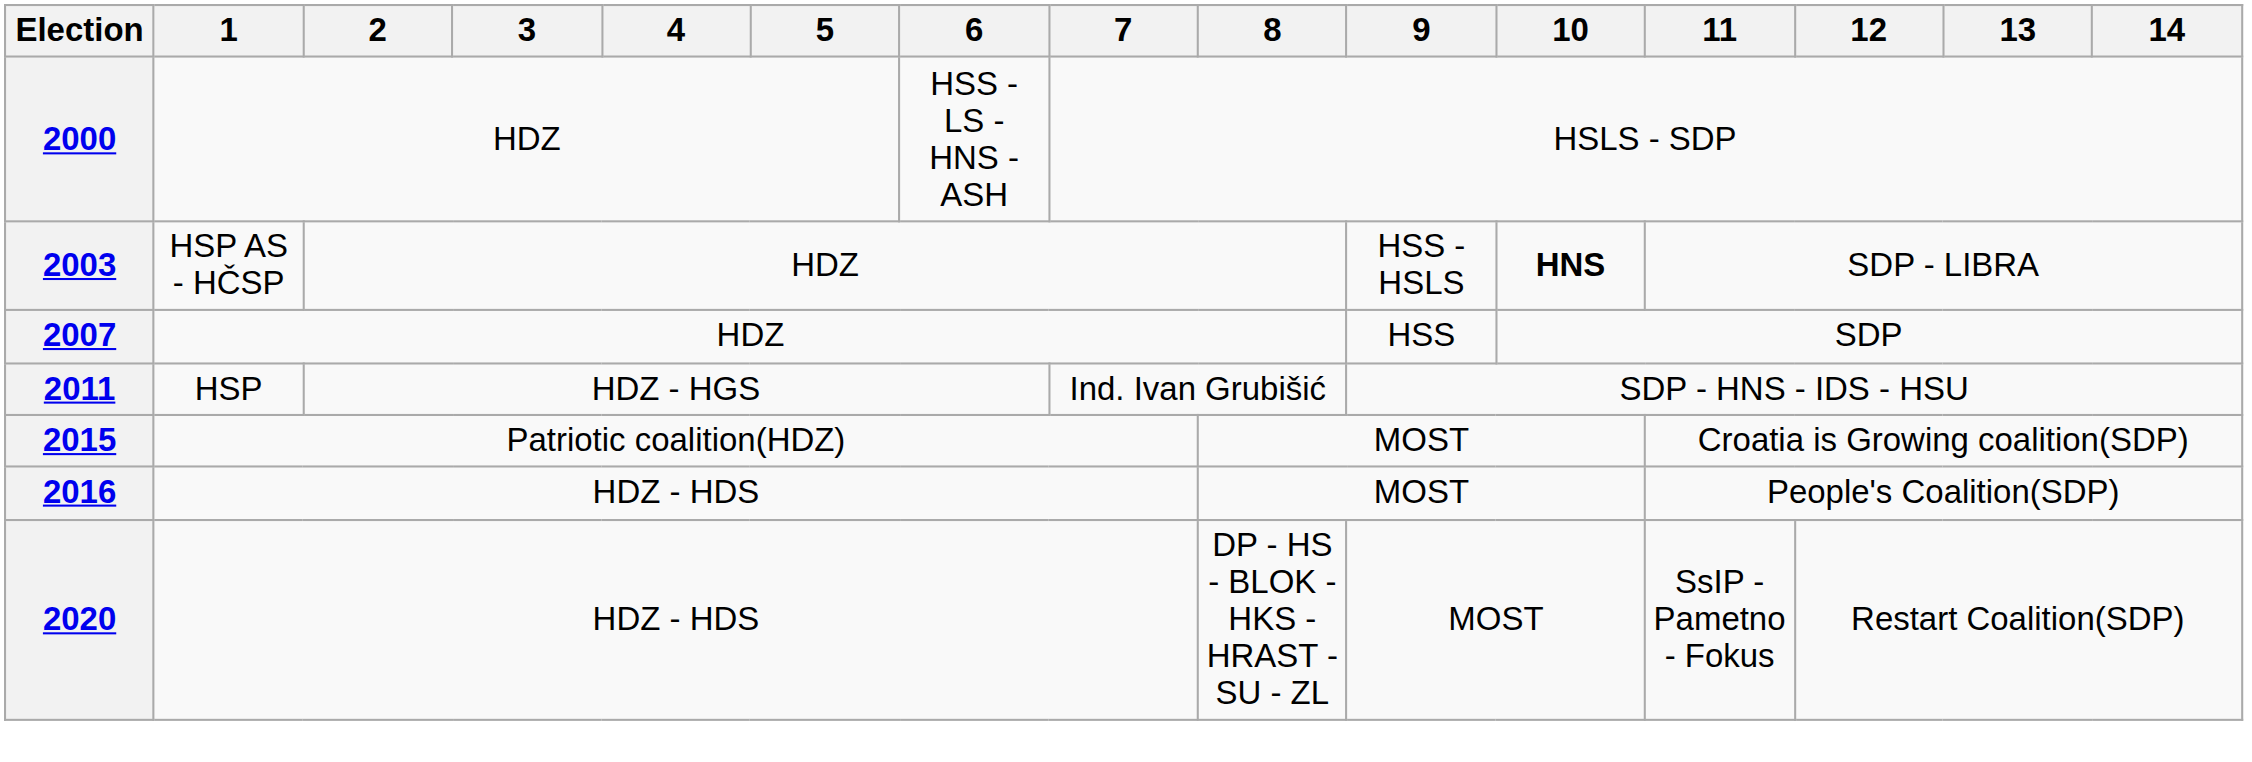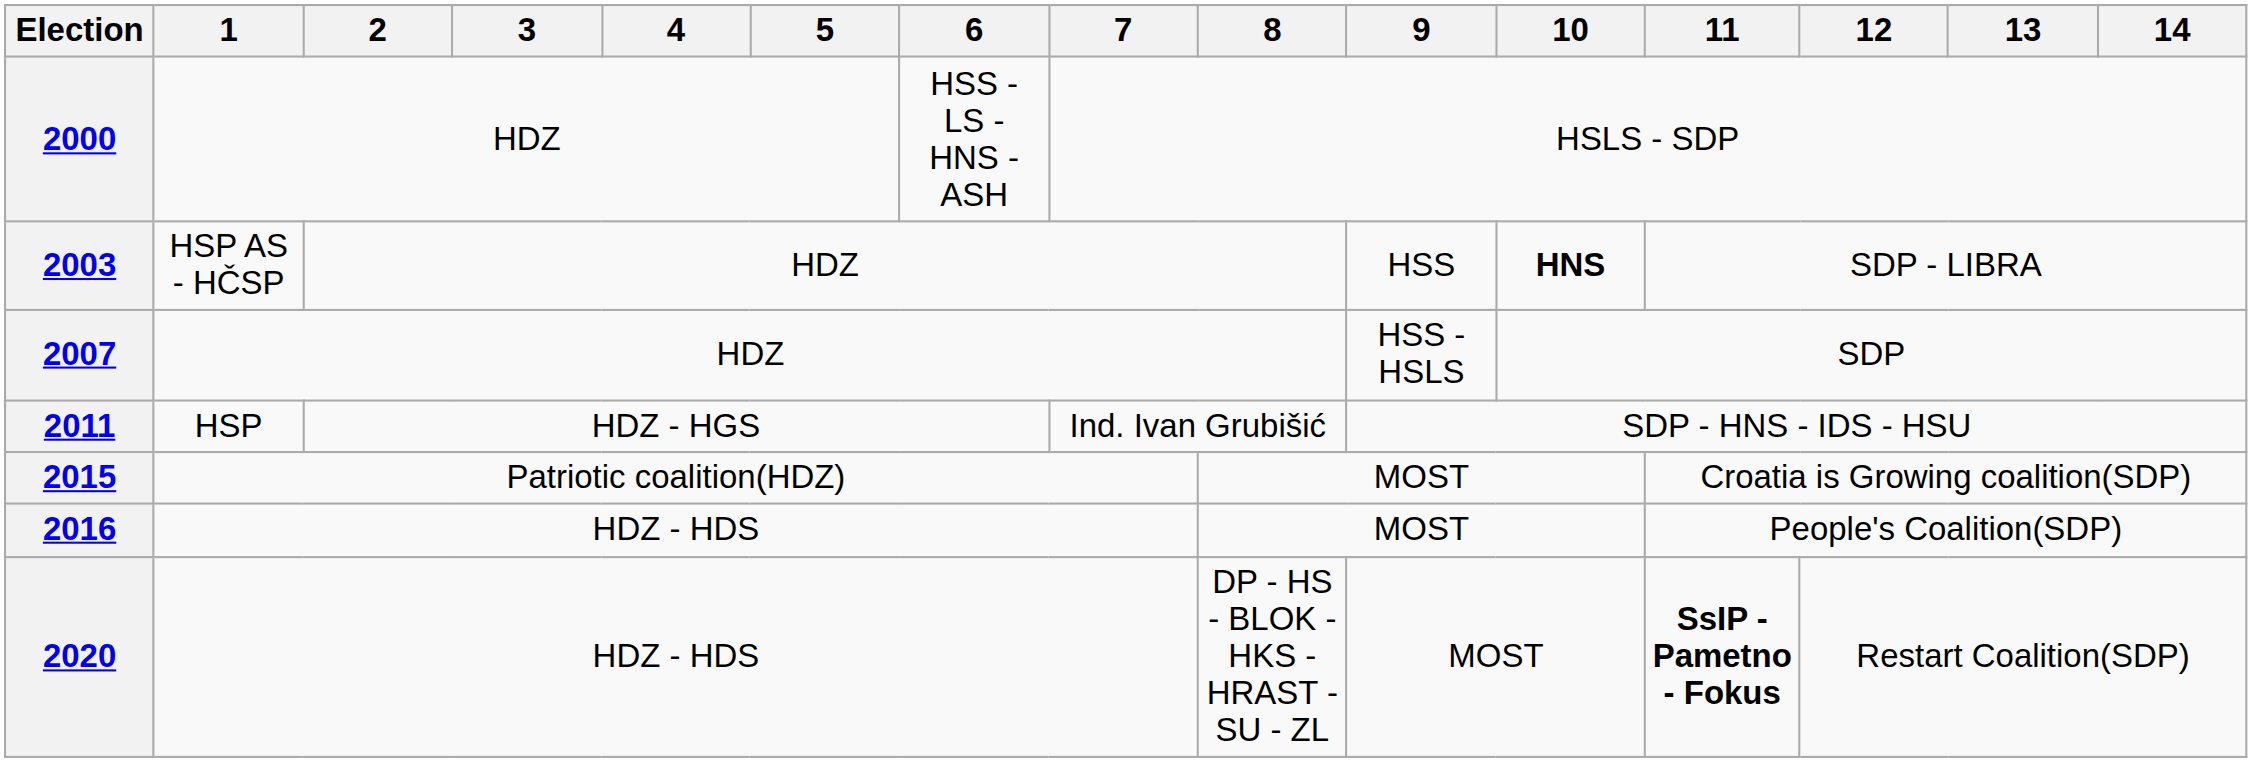(1421, 264) HSS - HSLS -> (1421, 264) HSS
(1421, 335) HSS -> (1421, 354) HSS - HSLS
(1720, 619) normal -> (1722, 656) bold
